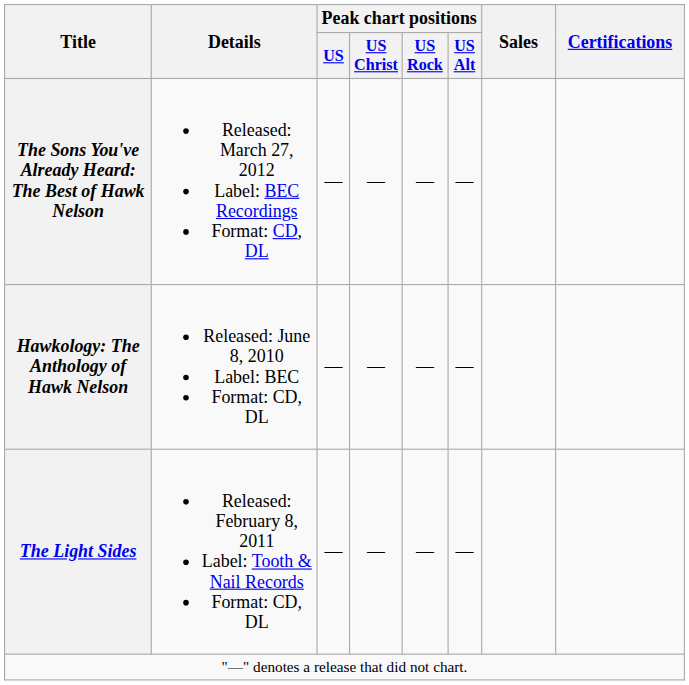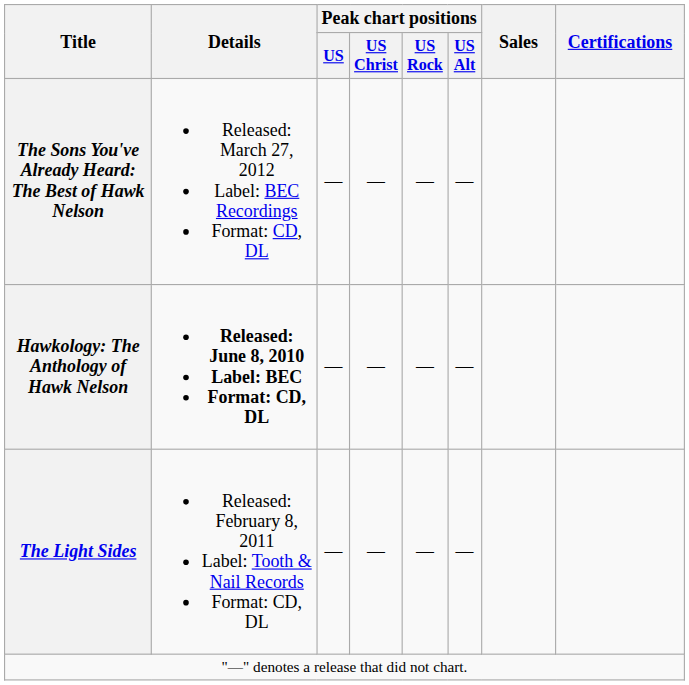(234, 377) normal -> (234, 377) bold
